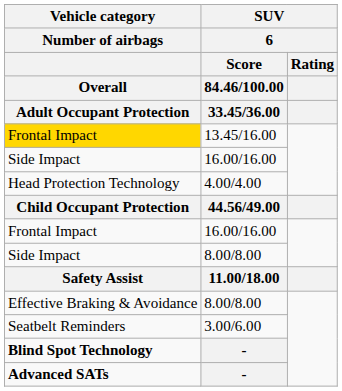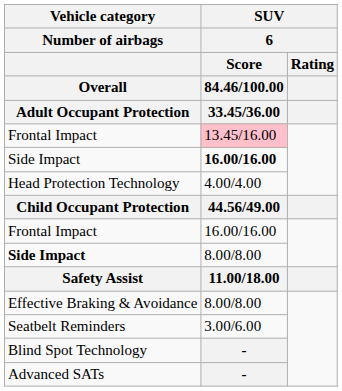(52, 135) gold background -> (52, 135) no background
(240, 135) no background -> (240, 135) pink background
(240, 159) normal -> (240, 159) bold
(44, 254) normal -> (47, 254) bold
(80, 350) bold -> (77, 350) normal
(58, 374) bold -> (56, 374) normal
